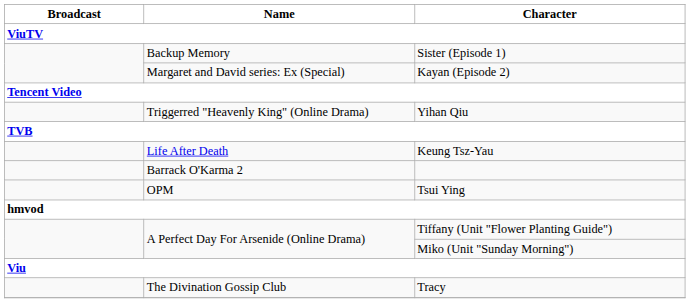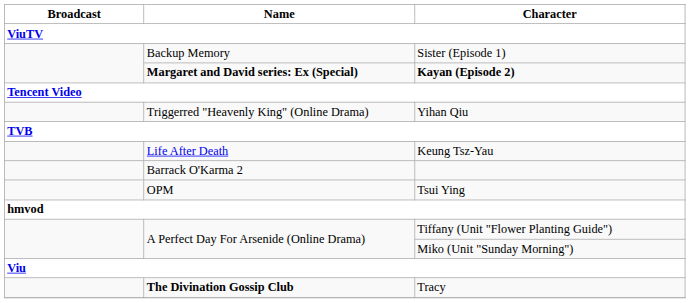(246, 72) normal -> (252, 72) bold
(463, 72) normal -> (466, 72) bold
(216, 287) normal -> (220, 287) bold
